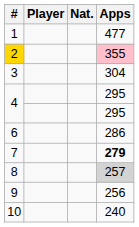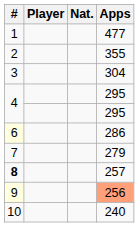(14, 53) gold background -> (14, 53) no background
(115, 53) pink background -> (115, 53) no background
(14, 133) no background -> (14, 133) lightyellow background
(115, 152) bold -> (115, 152) normal
(14, 172) normal -> (14, 172) bold
(115, 172) lightgrey background -> (115, 172) no background
(14, 192) no background -> (14, 192) lightyellow background
(115, 192) no background -> (115, 192) lightsalmon background
